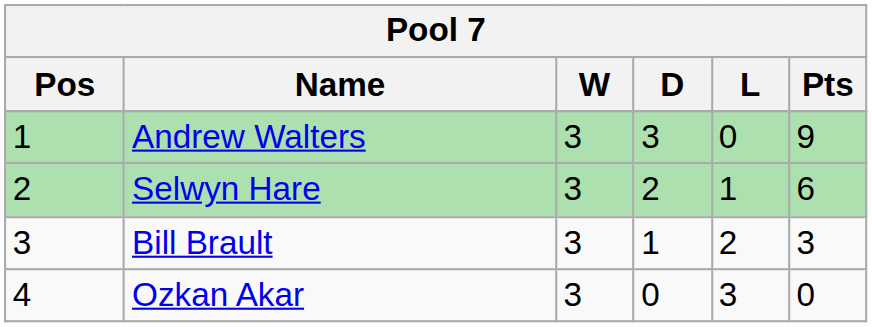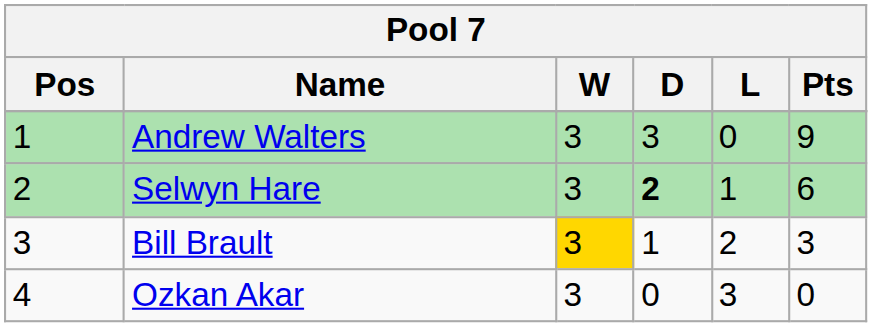(650, 189) normal -> (650, 189) bold
(573, 242) no background -> (573, 242) gold background
